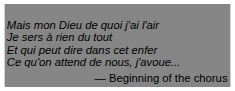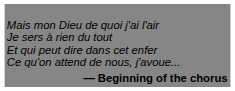(161, 78) normal -> (155, 78) bold
